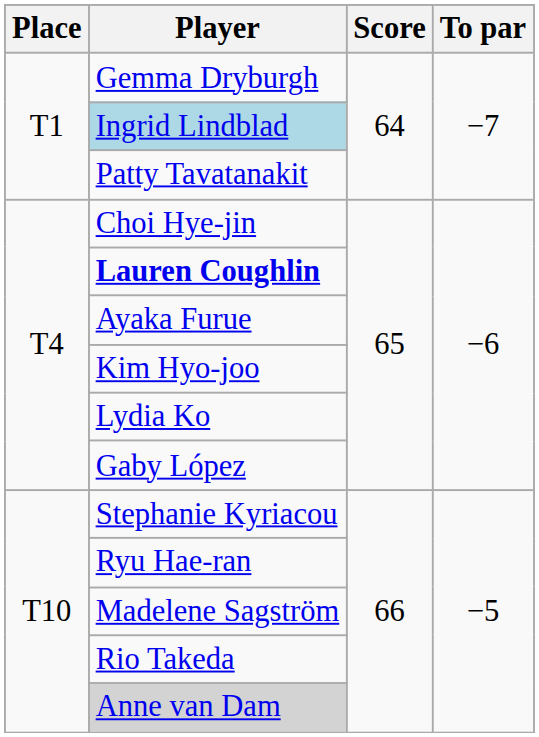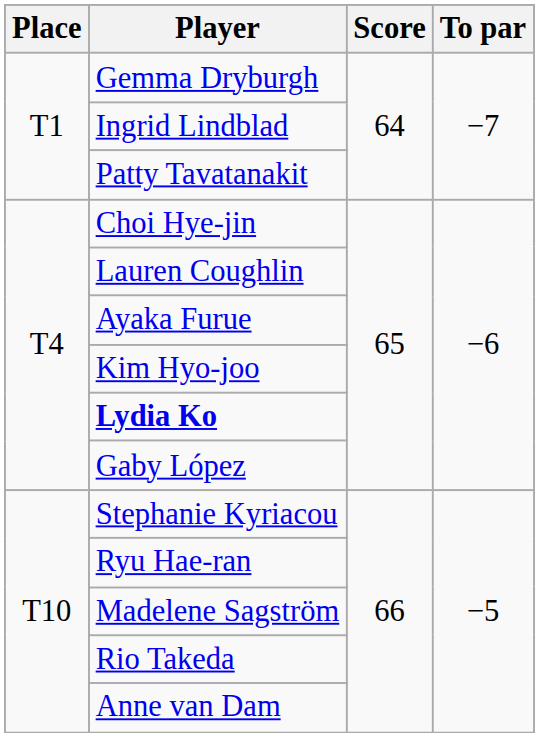(192, 125) lightblue background -> (192, 125) no background
(208, 271) bold -> (200, 271) normal
(153, 416) normal -> (156, 416) bold
(188, 707) lightgrey background -> (188, 707) no background
